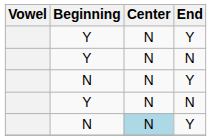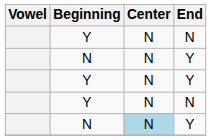(190, 37) Y -> (190, 37) N
(87, 59) Y -> (87, 59) N
(190, 59) N -> (190, 59) Y
(87, 80) N -> (87, 80) Y
